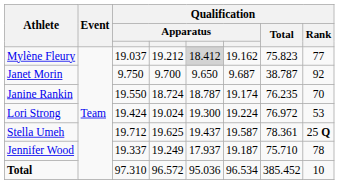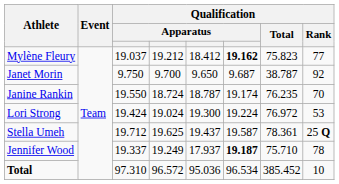(205, 56) lightgrey background -> (205, 56) no background
(242, 56) normal -> (242, 56) bold
(242, 151) normal -> (242, 151) bold
